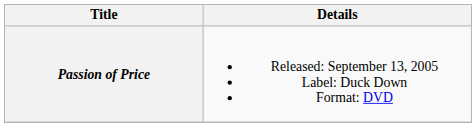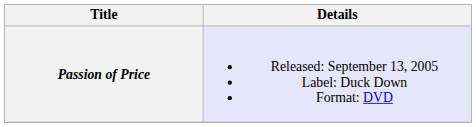(337, 82) no background -> (337, 82) lavender background
